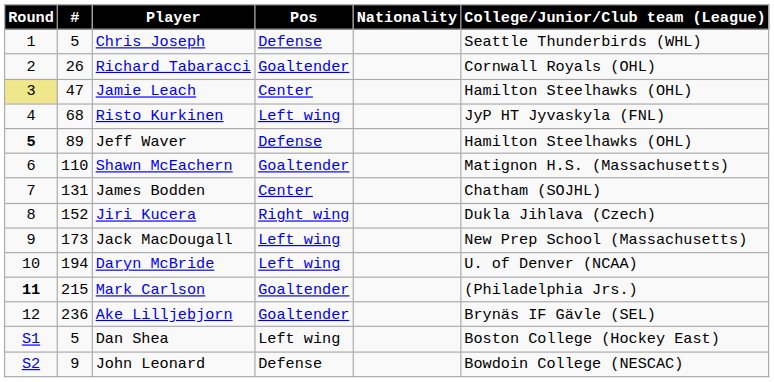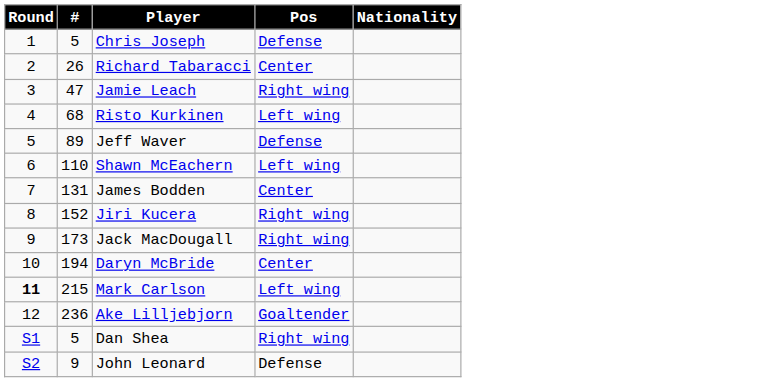- column: (615, 17)
(304, 67) Goaltender -> (286, 67) Center
(31, 91) khaki background -> (31, 91) no background
(286, 91) Center -> (304, 91) Right wing
(31, 141) bold -> (31, 141) normal
(304, 166) Goaltender -> (299, 166) Left wing
(299, 240) Left wing -> (304, 240) Right wing
(299, 265) Left wing -> (286, 265) Center
(304, 290) Goaltender -> (299, 290) Left wing
(299, 339) Left wing -> (304, 339) Right wing
